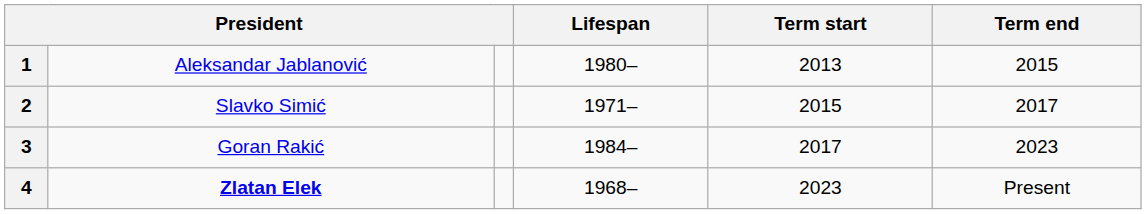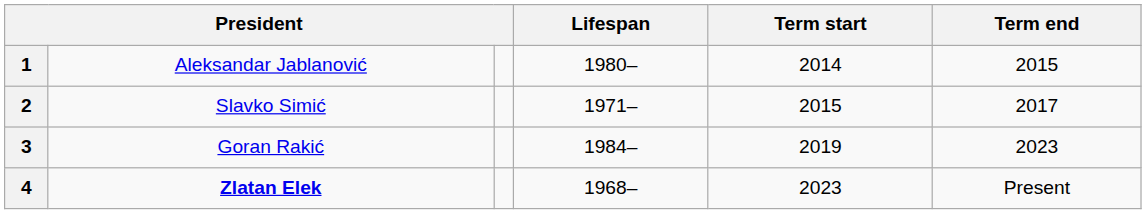(820, 65) 2013 -> (820, 65) 2014
(820, 146) 2017 -> (820, 146) 2019
